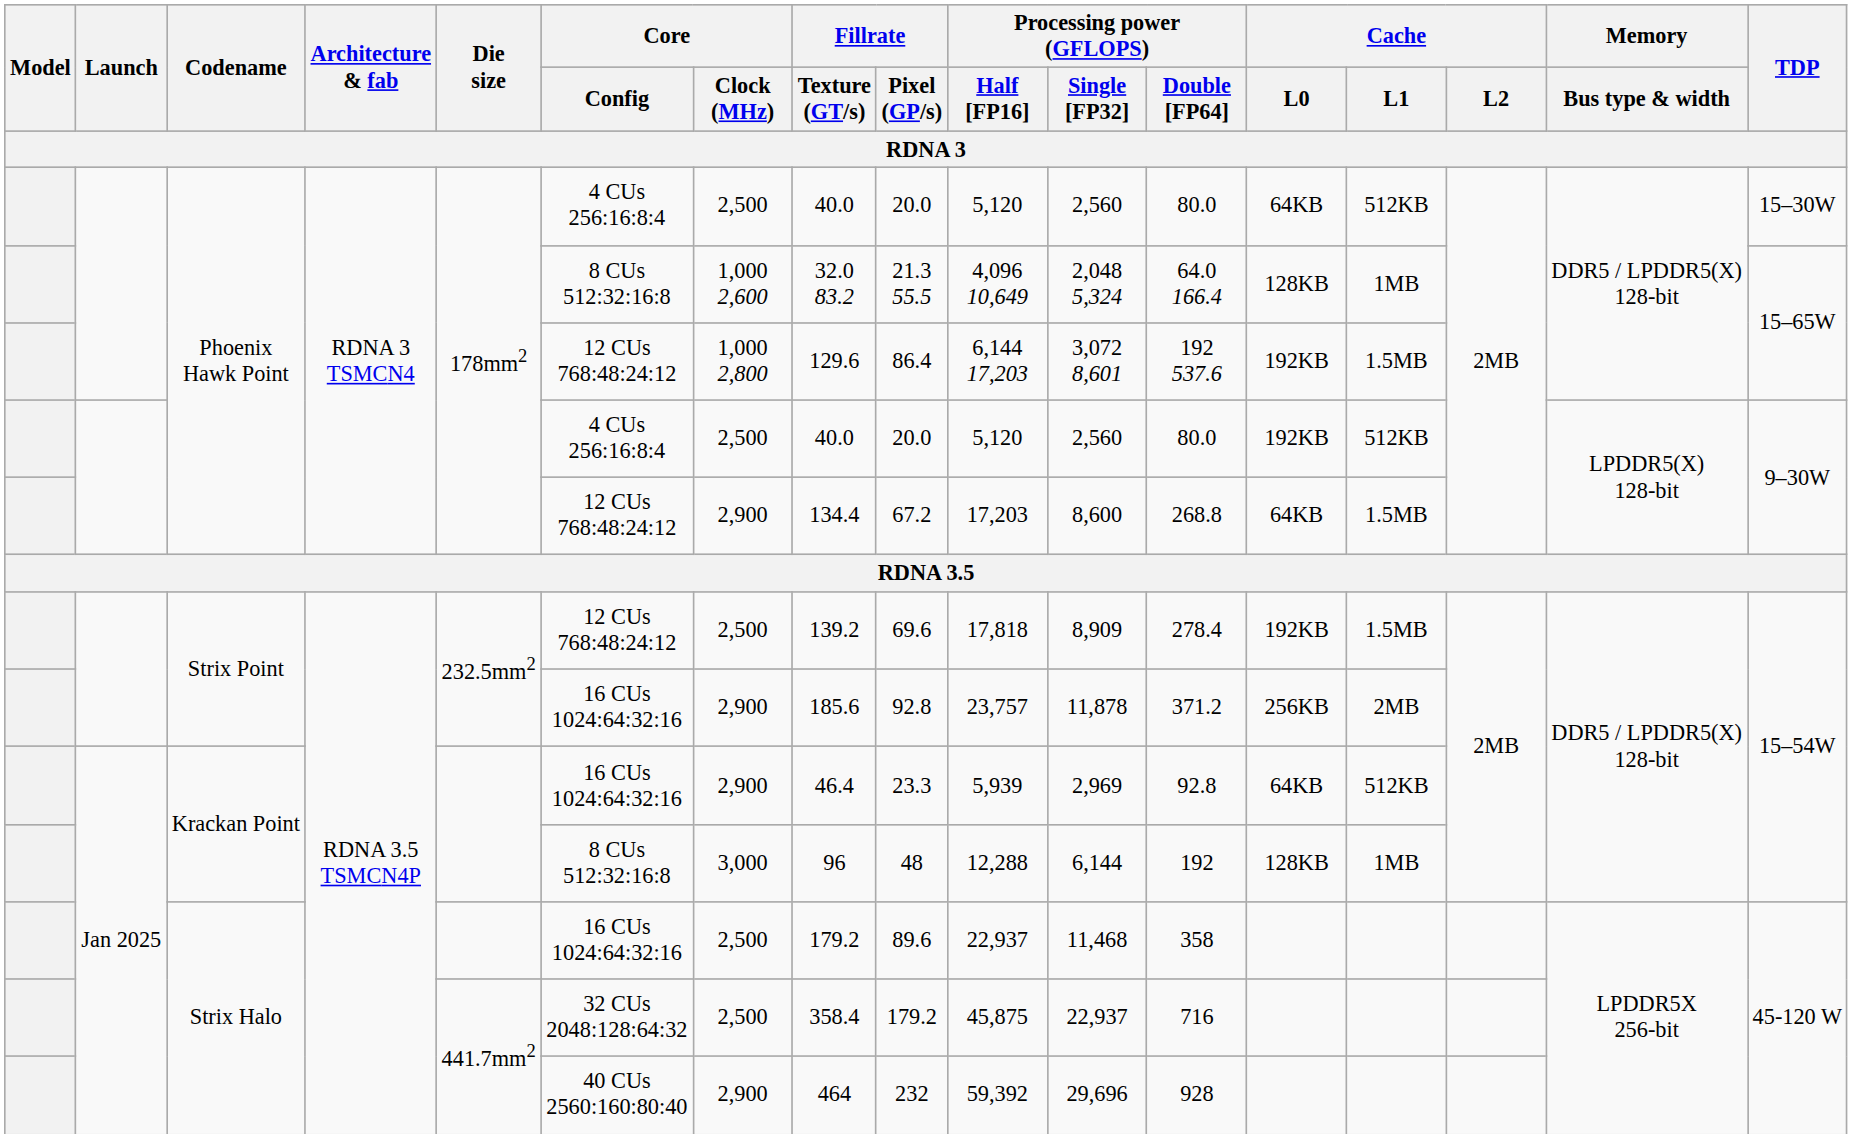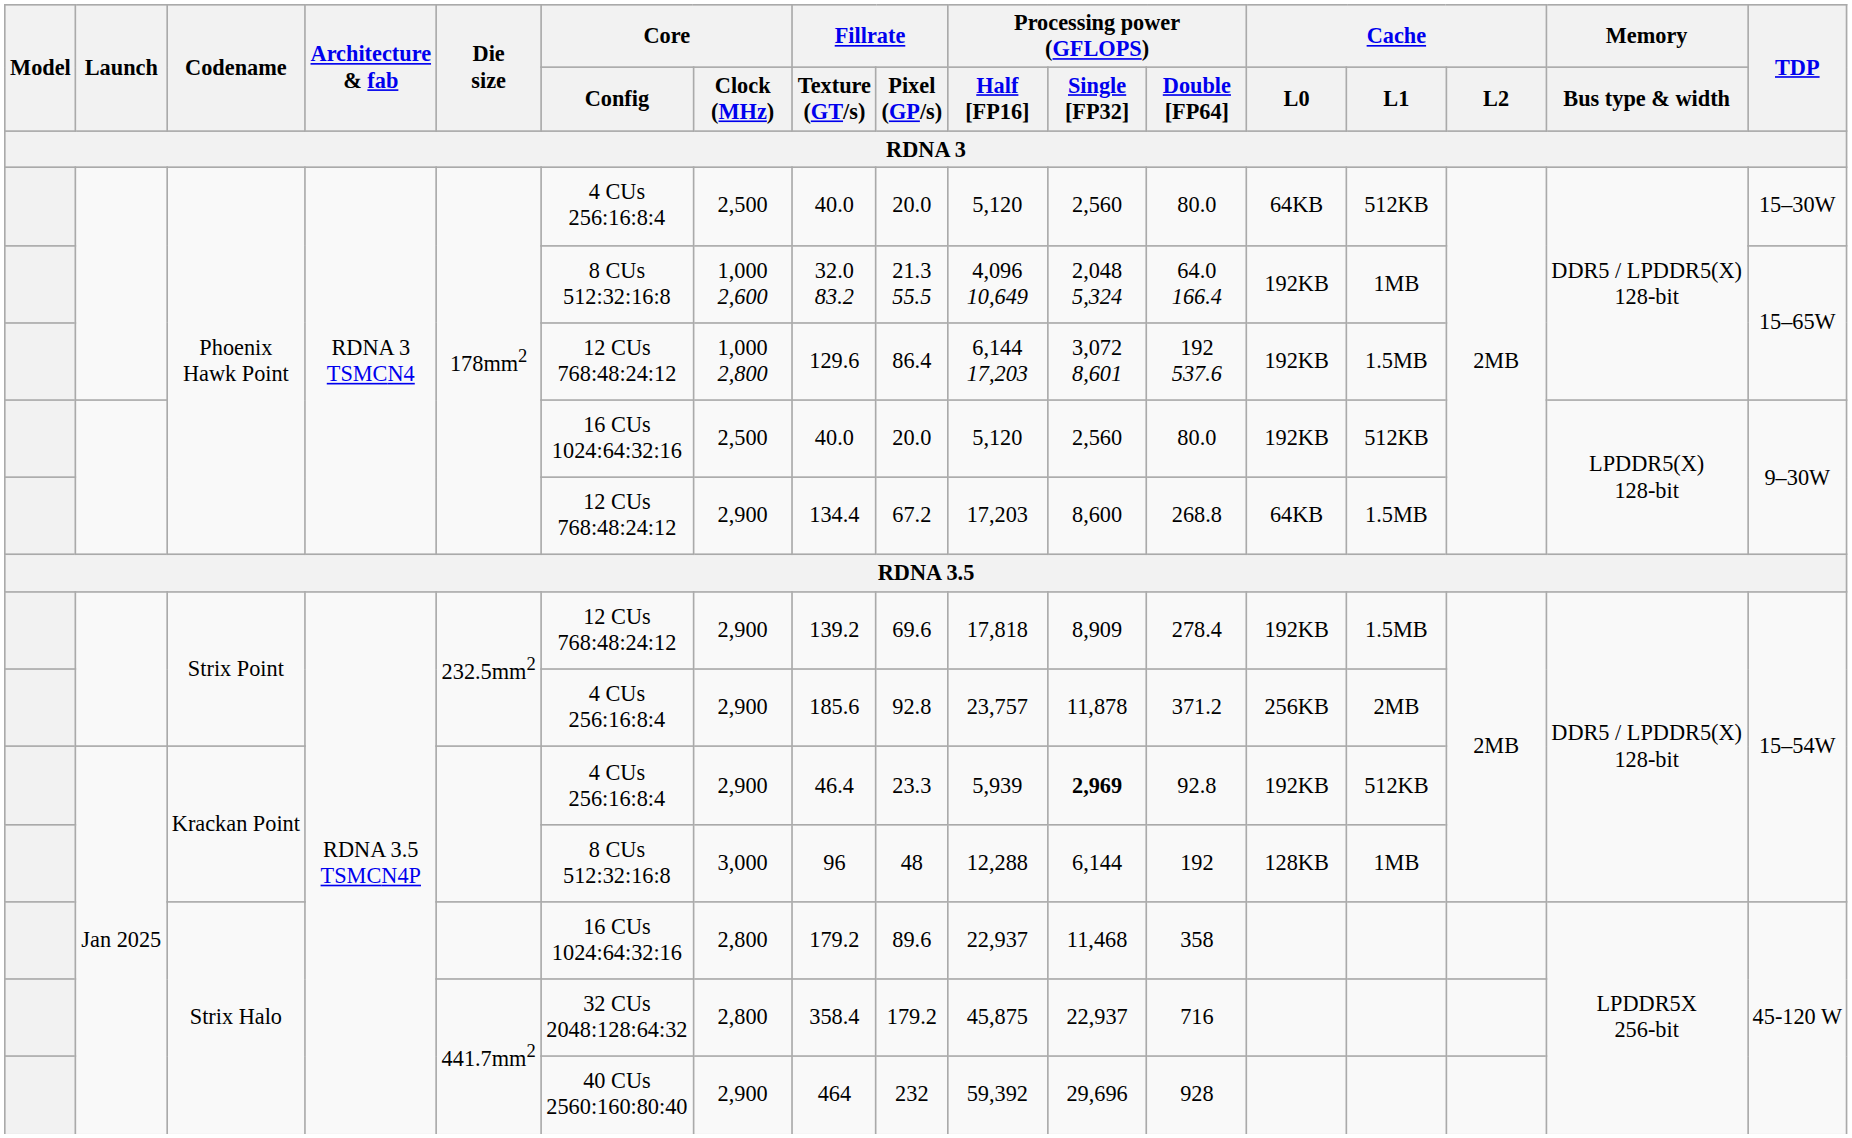(1297, 283) 128KB -> (1297, 283) 192KB
(617, 438) 4 CUs 256:16:8:4 -> (617, 438) 16 CUs 1024:64:32:16
(743, 629) 2,500 -> (743, 629) 2,900
(617, 707) 16 CUs 1024:64:32:16 -> (617, 707) 4 CUs 256:16:8:4
(617, 784) 16 CUs 1024:64:32:16 -> (617, 784) 4 CUs 256:16:8:4
(1097, 784) normal -> (1097, 784) bold
(1297, 784) 64KB -> (1297, 784) 192KB
(743, 939) 2,500 -> (743, 939) 2,800
(743, 1017) 2,500 -> (743, 1017) 2,800
